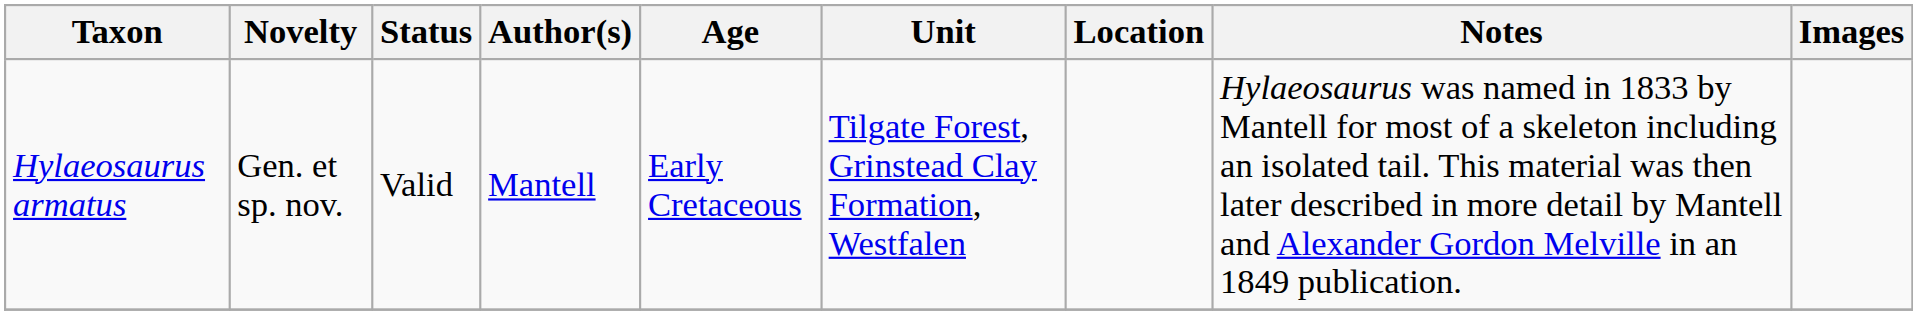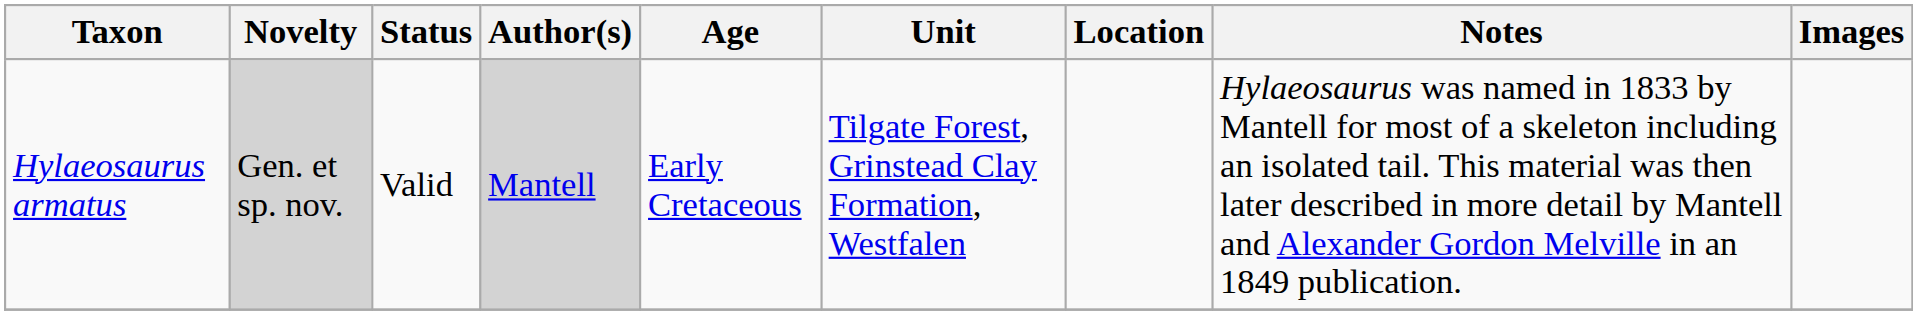(290, 183) no background -> (290, 183) lightgrey background
(542, 183) no background -> (542, 183) lightgrey background
